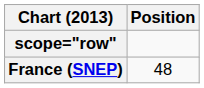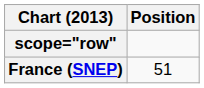(163, 69) 48 -> (163, 69) 51
